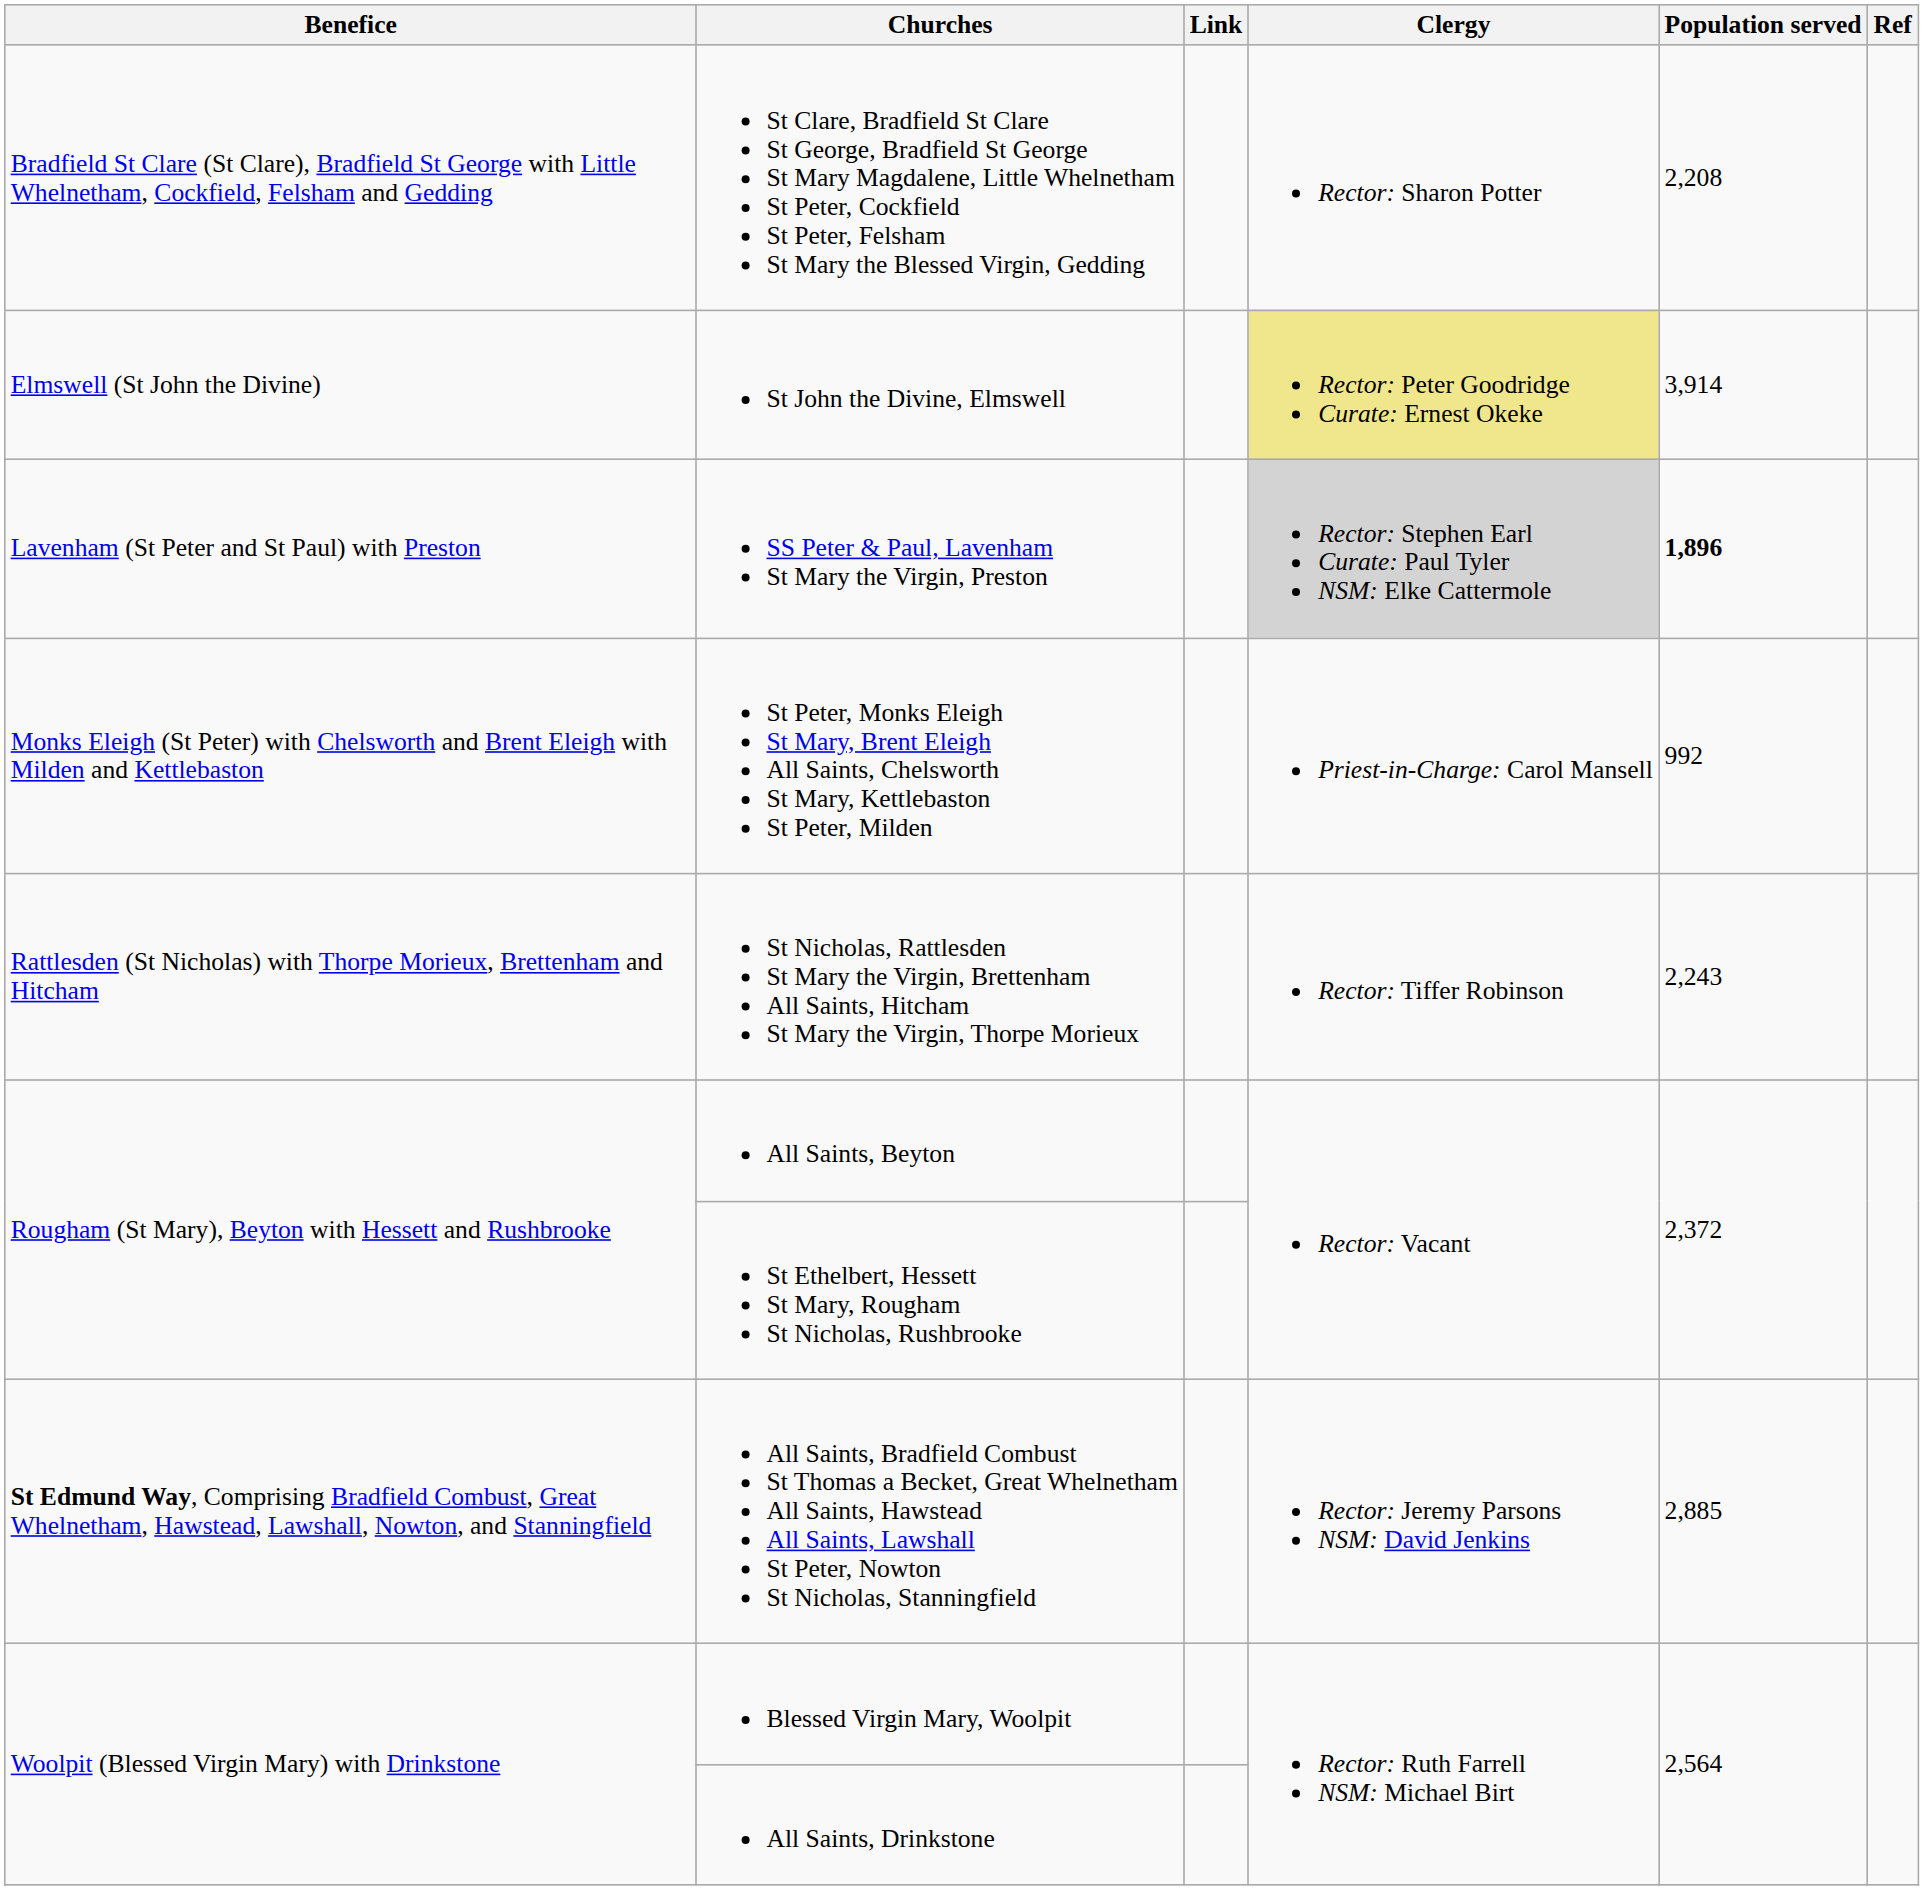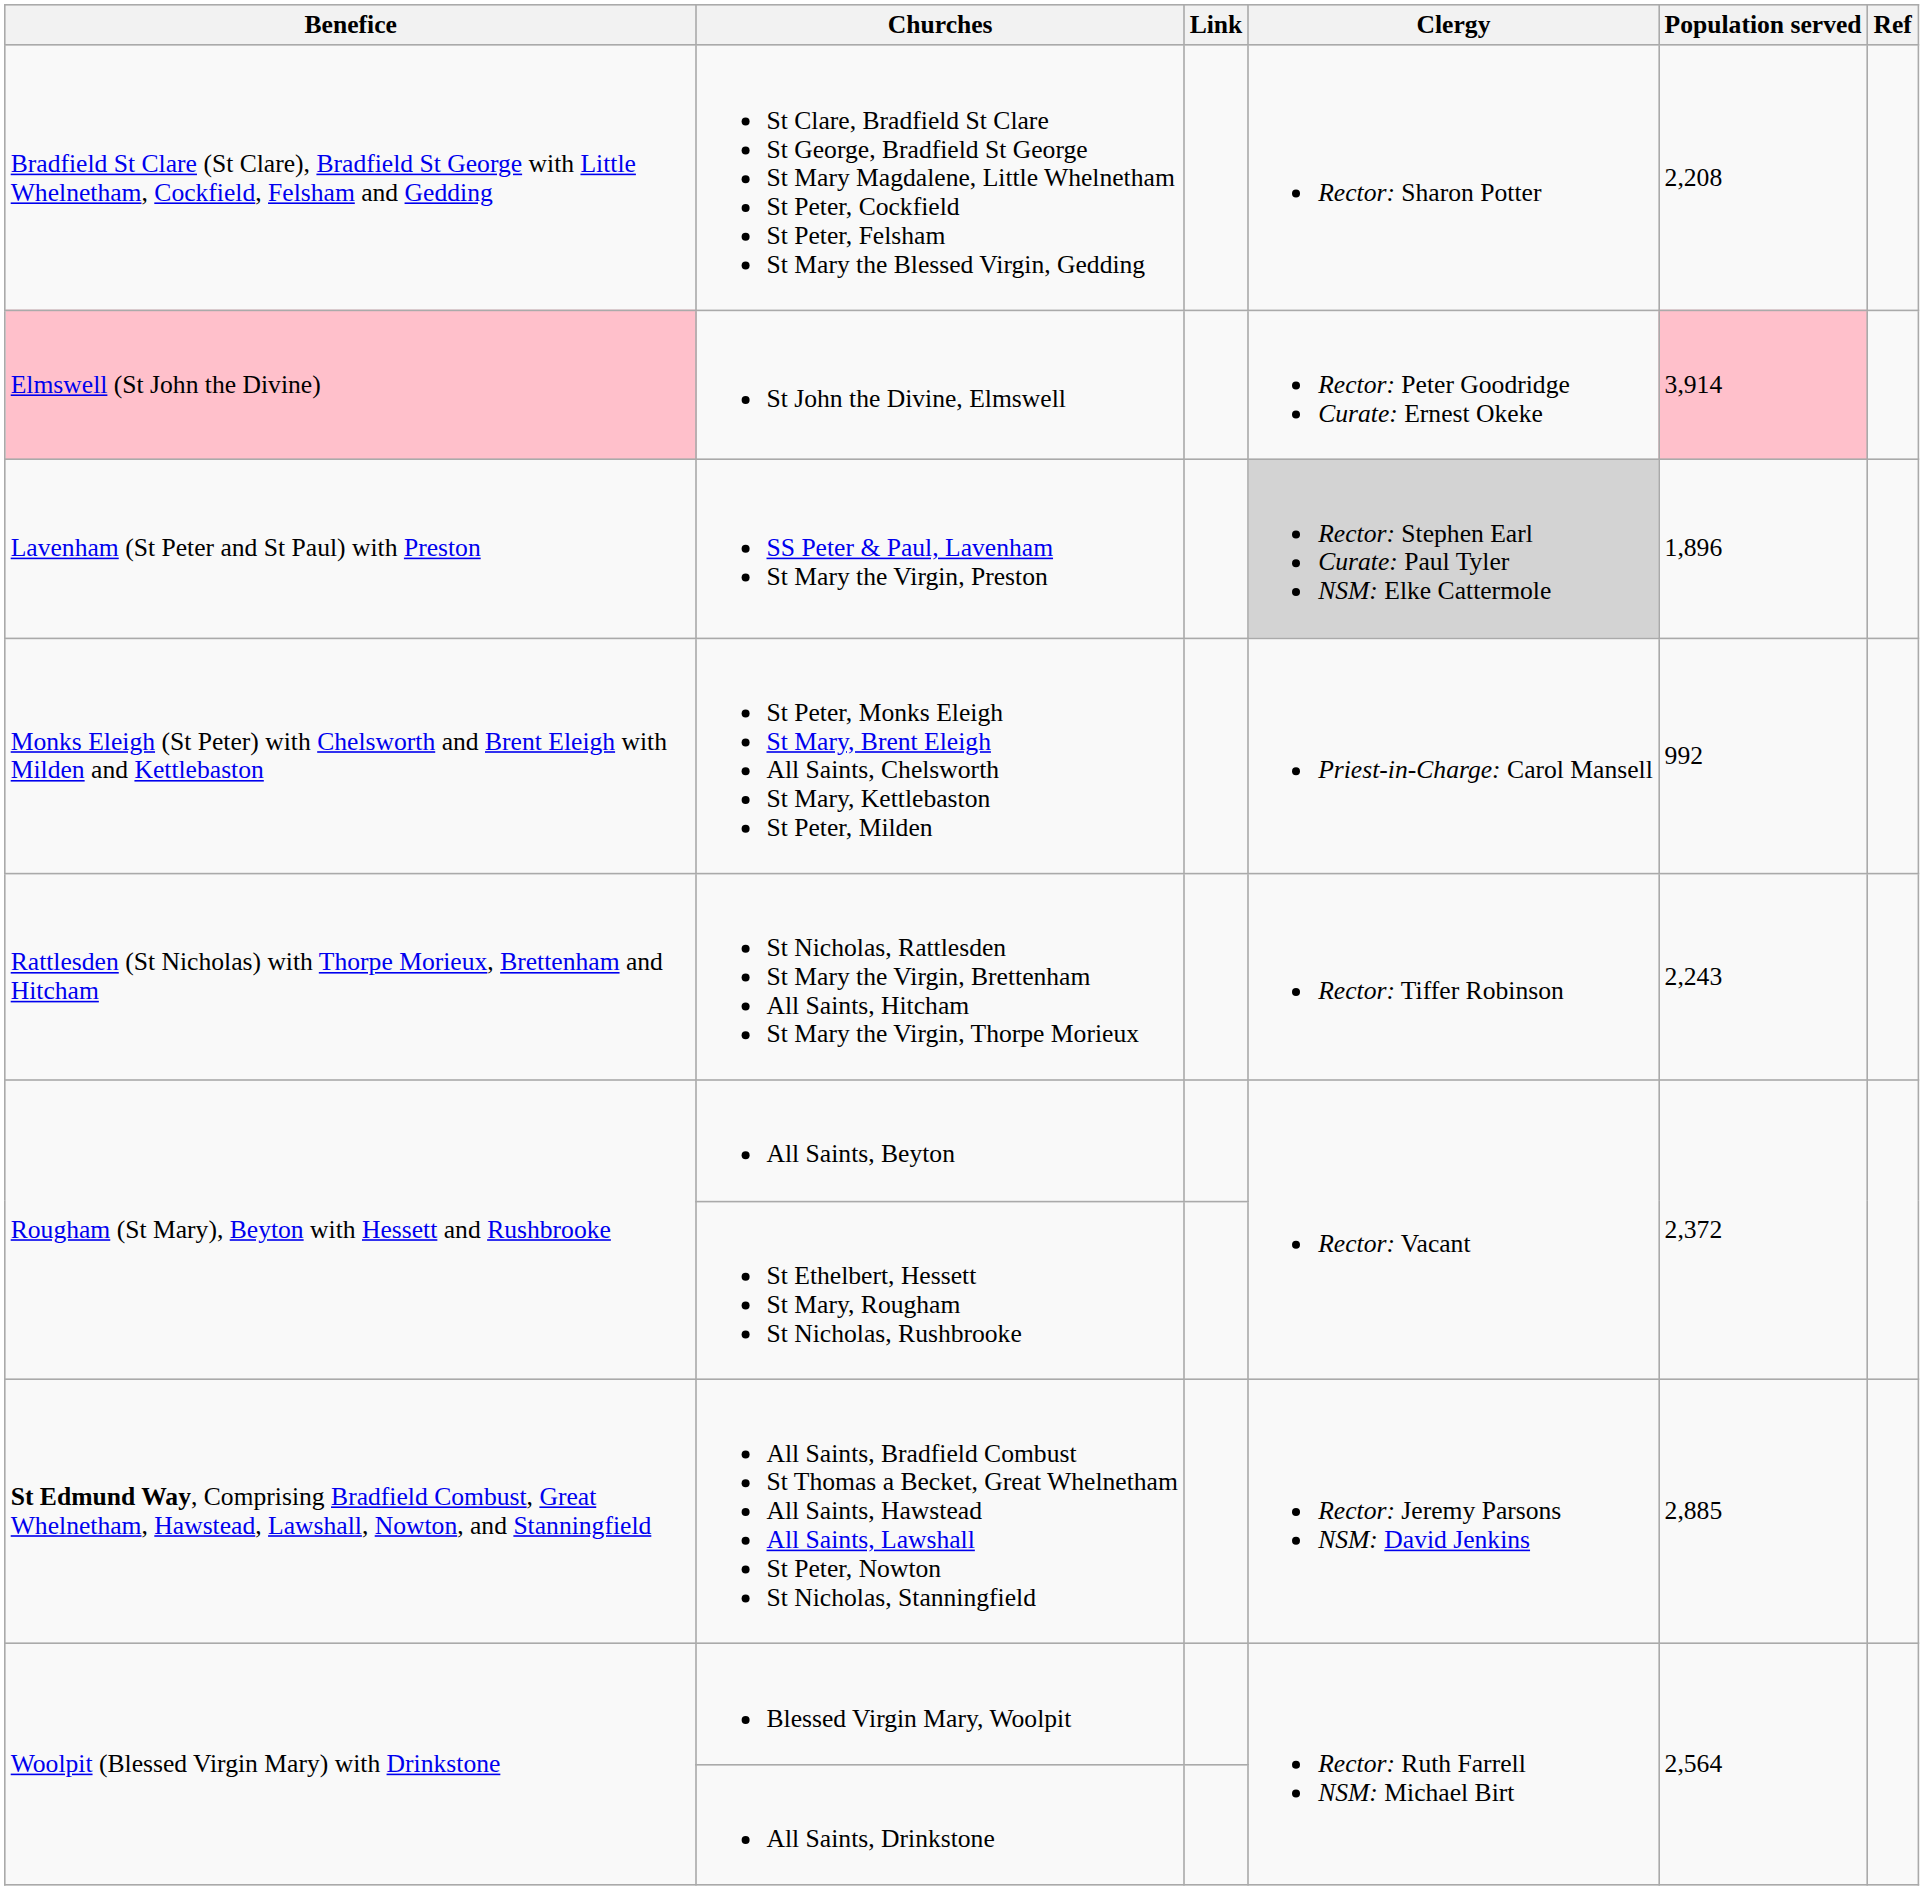(166, 384) no background -> (166, 384) pink background
(1453, 399) khaki background -> (1453, 399) no background
(1693, 384) no background -> (1693, 384) pink background
(1693, 548) bold -> (1693, 548) normal
